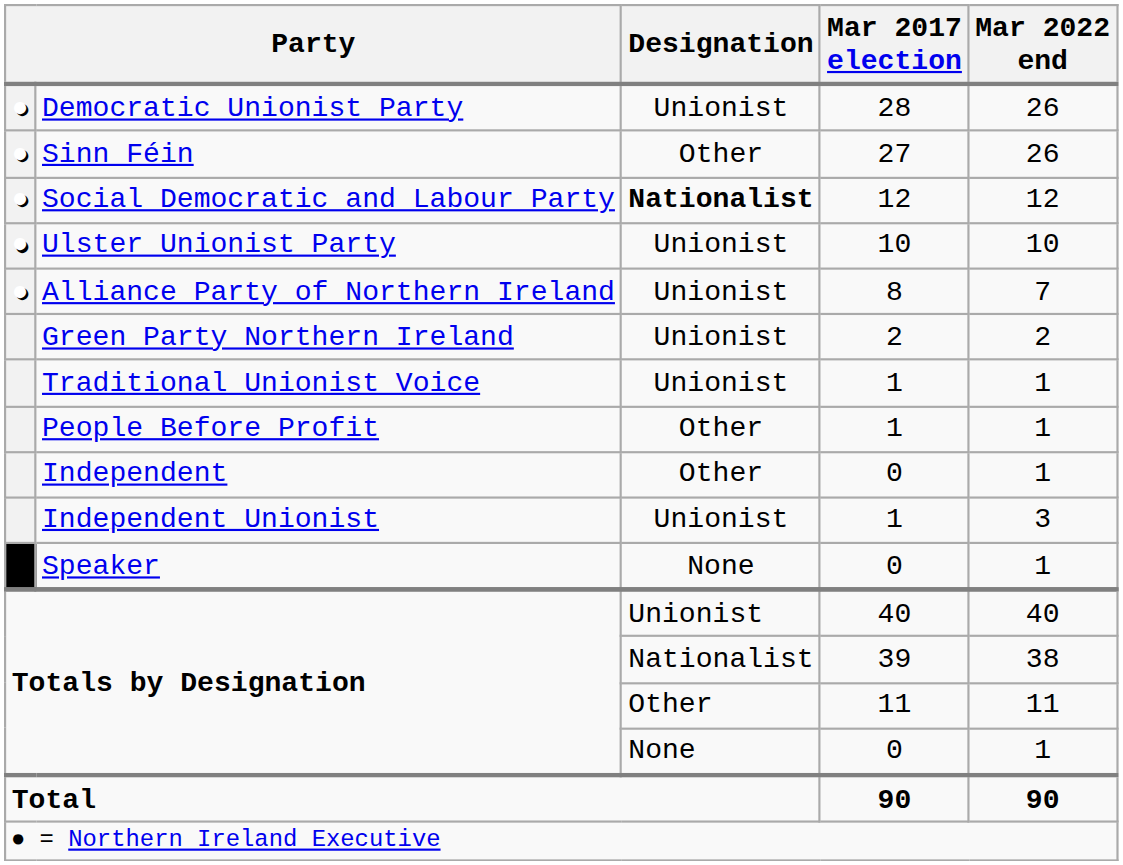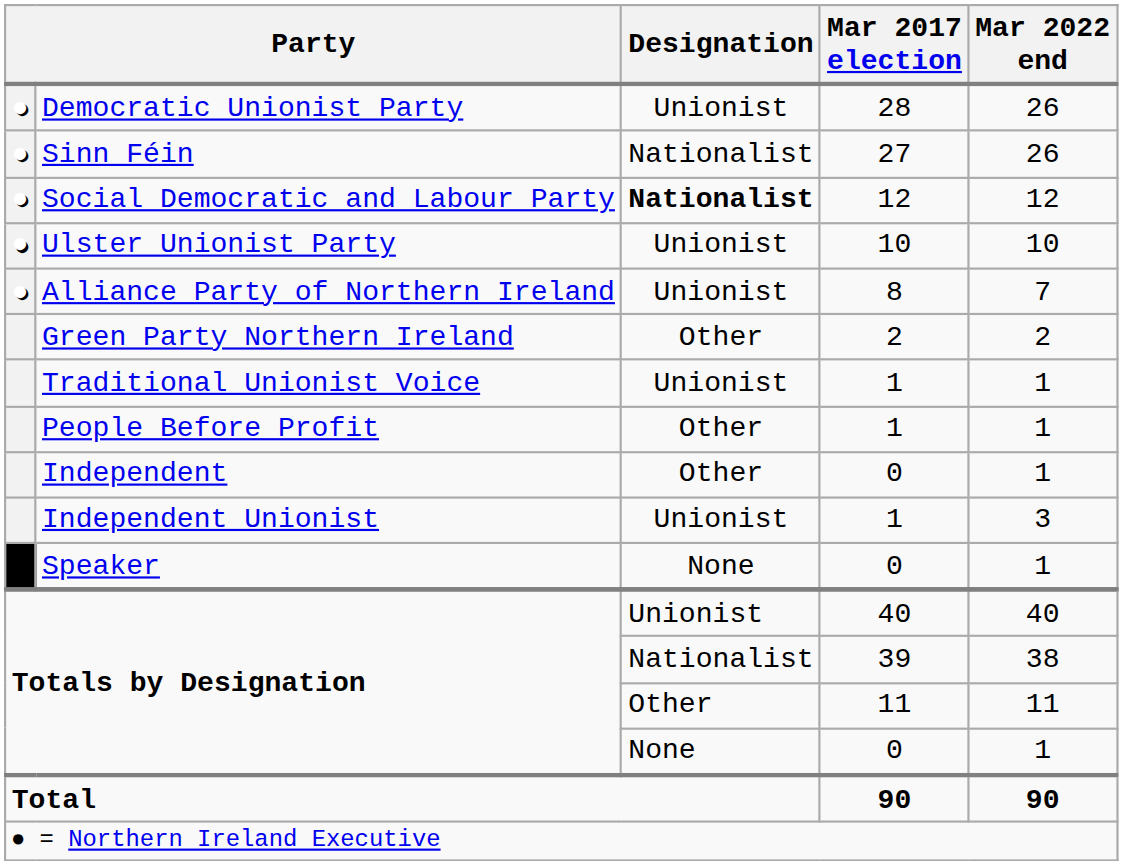(721, 154) Other -> (721, 154) Nationalist
(721, 337) Unionist -> (721, 337) Other
